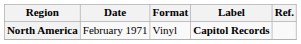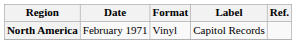(231, 30) bold -> (229, 30) normal
